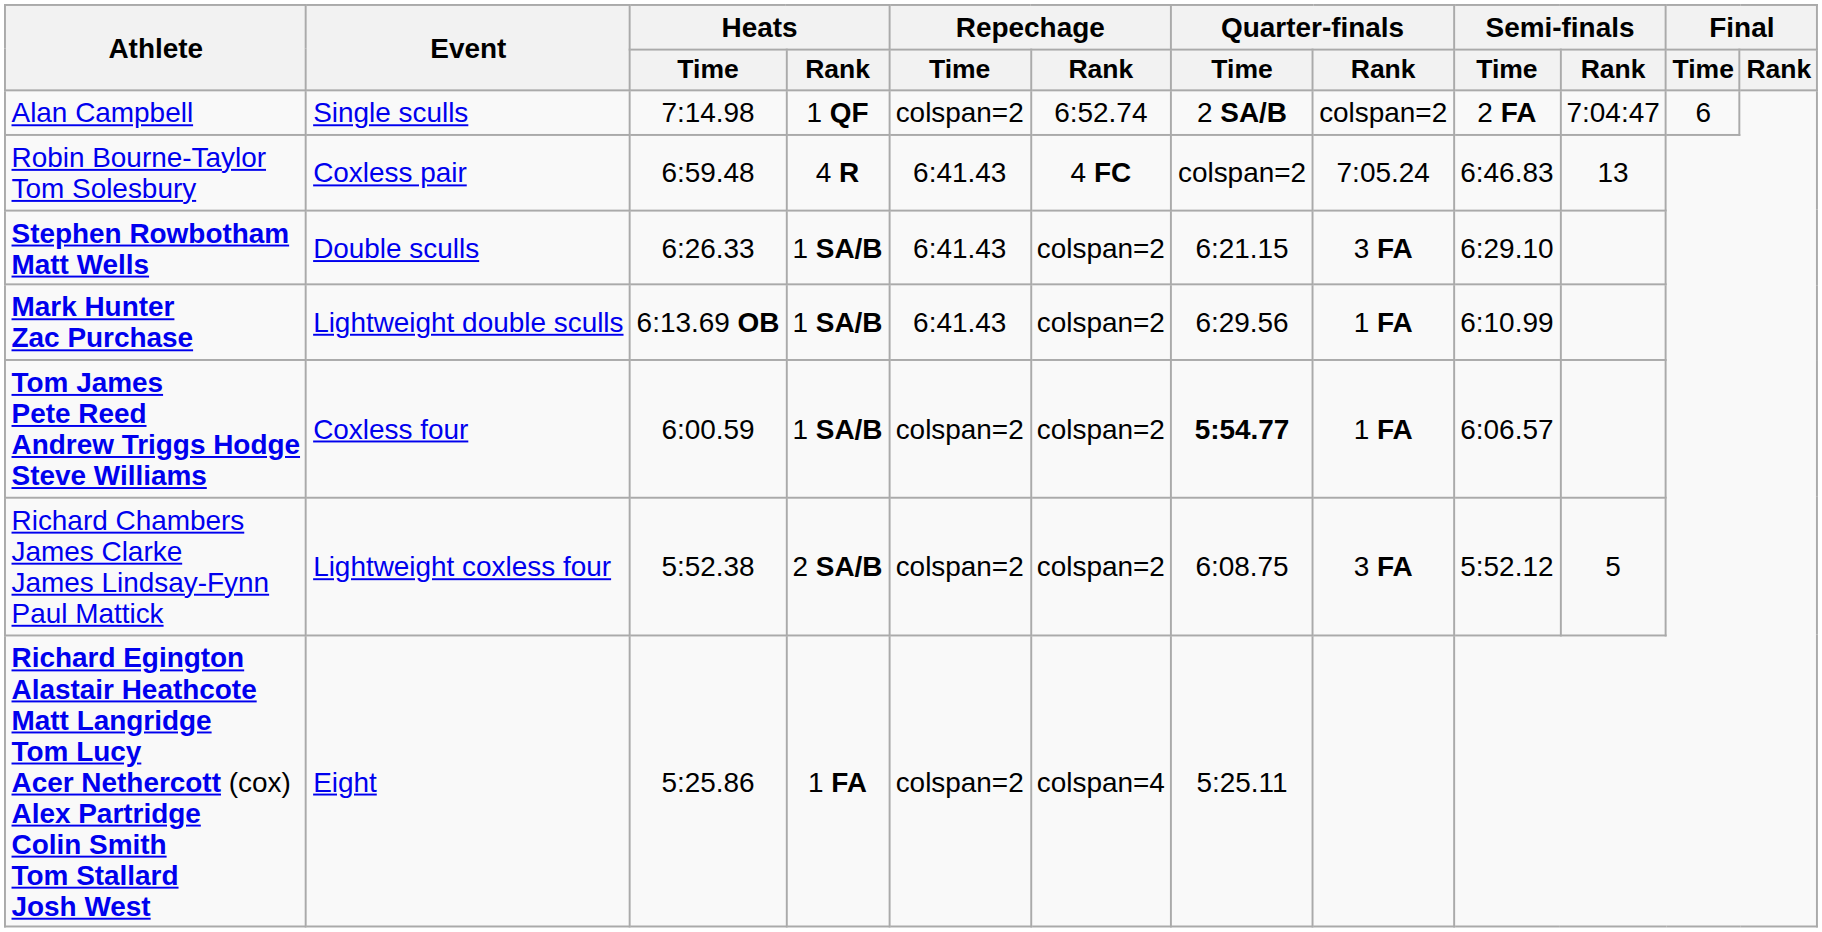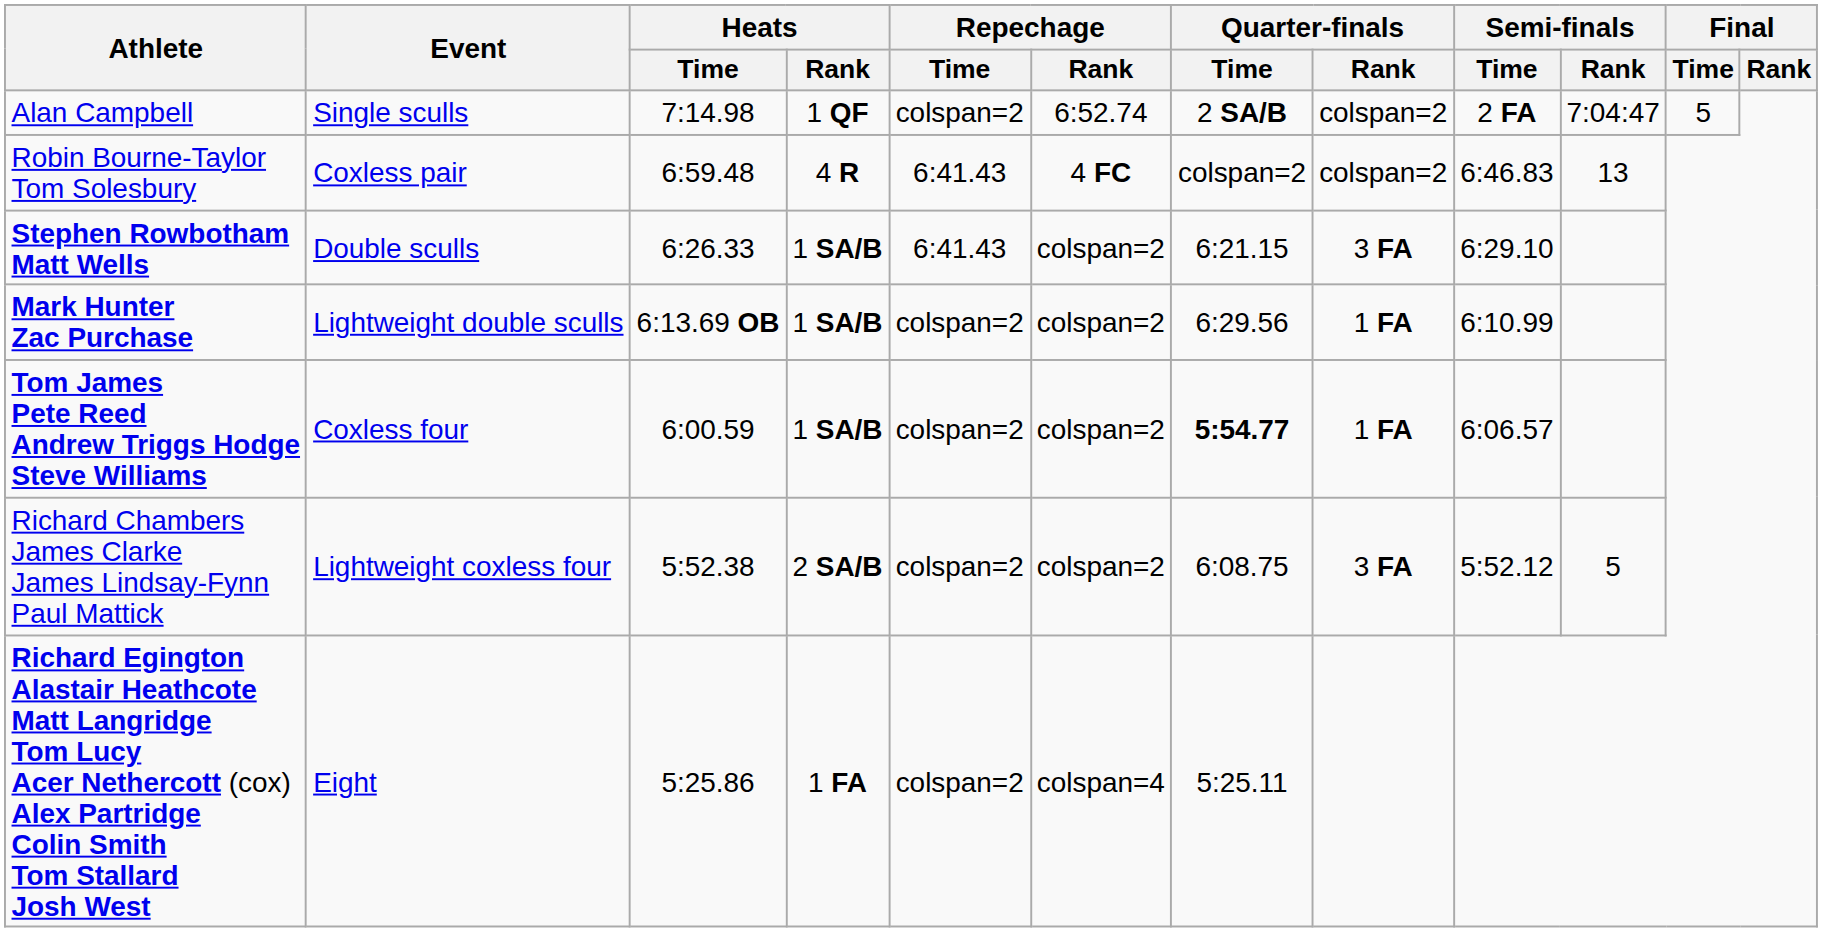(1703, 113) 6 -> (1703, 113) 5
(1383, 173) 7:05.24 -> (1383, 173) colspan=2
(960, 323) 6:41.43 -> (960, 323) colspan=2
